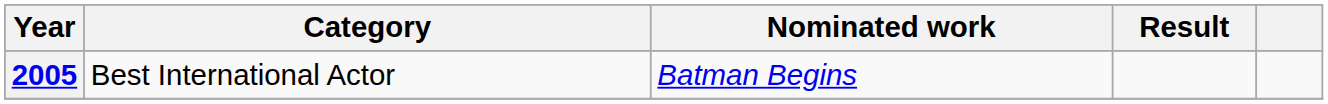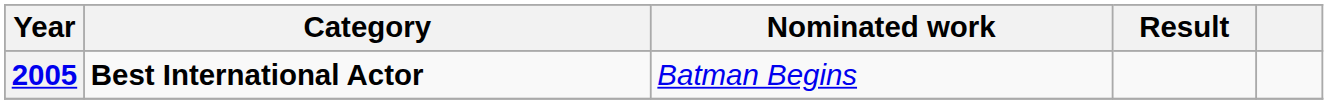(243, 74) normal -> (257, 74) bold
